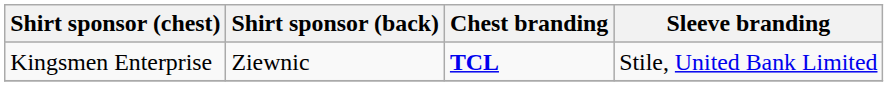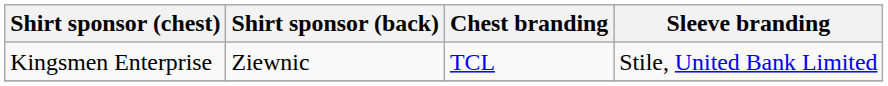(474, 61) bold -> (472, 61) normal
